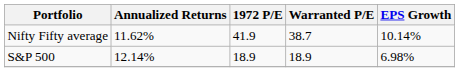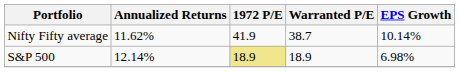(244, 56) no background -> (244, 56) khaki background
